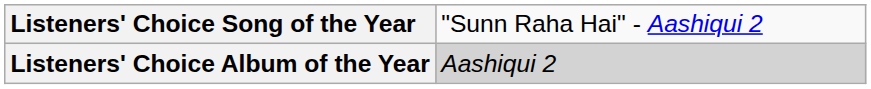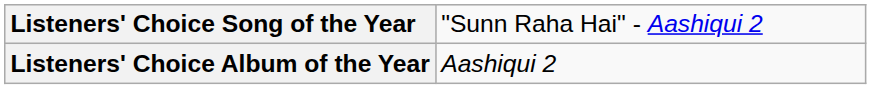(499, 63) lightgrey background -> (499, 63) no background
